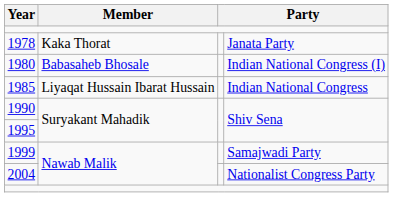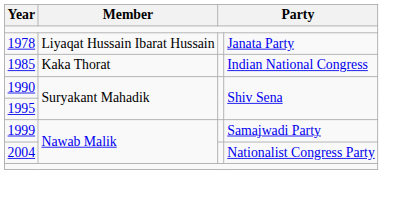(76, 43) Kaka Thorat -> (128, 43) Liyaqat Hussain Ibarat Hussain
- row: (21, 65)
(128, 87) Liyaqat Hussain Ibarat Hussain -> (76, 65) Kaka Thorat
